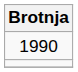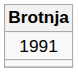(39, 45) 1990 -> (39, 45) 1991
